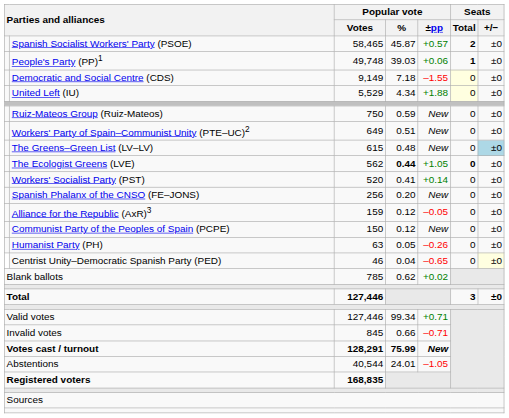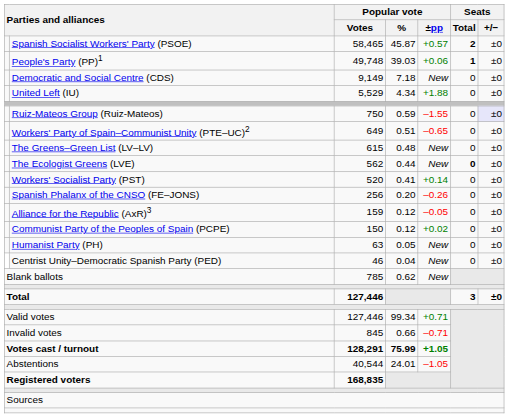(436, 77) –1.55 -> (438, 77) New
(473, 77) lightyellow background -> (473, 77) no background
(473, 93) lightyellow background -> (473, 93) no background
(438, 114) New -> (436, 114) –1.55
(496, 114) no background -> (496, 114) lavender background
(438, 131) New -> (436, 131) –0.65
(496, 148) lightblue background -> (496, 148) no background
(406, 163) bold -> (406, 163) normal
(436, 163) +1.05 -> (438, 163) New
(438, 195) New -> (436, 195) –0.26
(438, 229) New -> (436, 229) +0.02
(436, 245) –0.26 -> (438, 245) New
(436, 260) –0.65 -> (438, 260) New
(496, 260) lightyellow background -> (496, 260) no background
(436, 276) +0.02 -> (438, 276) New
(438, 348) New -> (436, 348) +1.05
